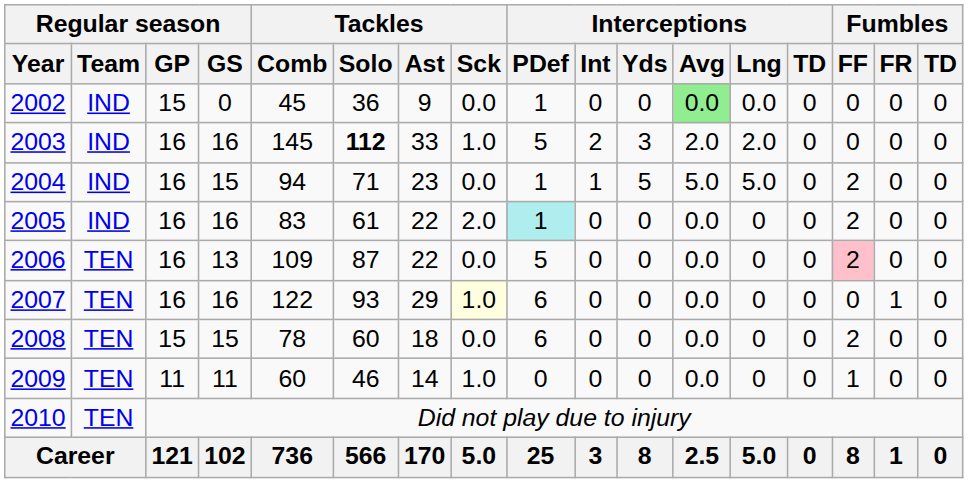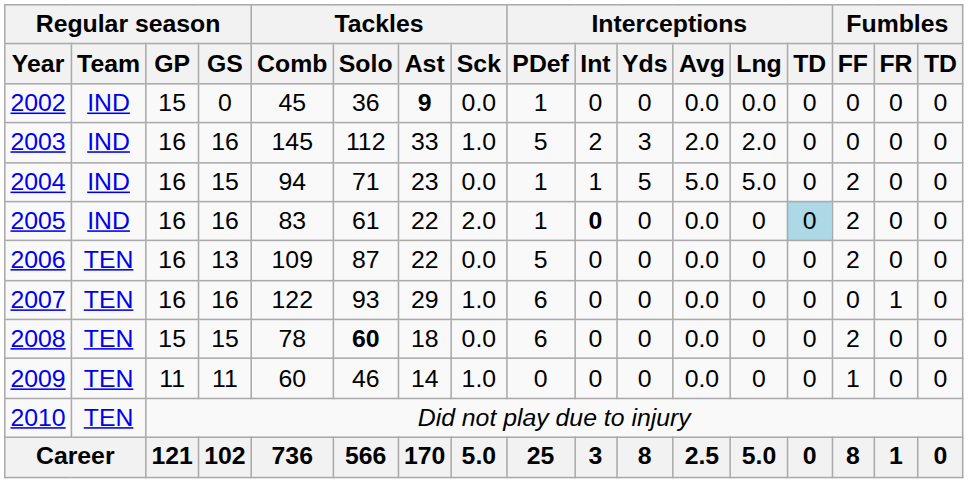(425, 102) normal -> (425, 102) bold
(702, 102) lightgreen background -> (702, 102) no background
(366, 142) bold -> (366, 142) normal
(541, 220) paleturquoise background -> (541, 220) no background
(595, 220) normal -> (595, 220) bold
(810, 220) no background -> (810, 220) lightblue background
(853, 260) pink background -> (853, 260) no background
(479, 299) lightyellow background -> (479, 299) no background
(366, 338) normal -> (366, 338) bold
